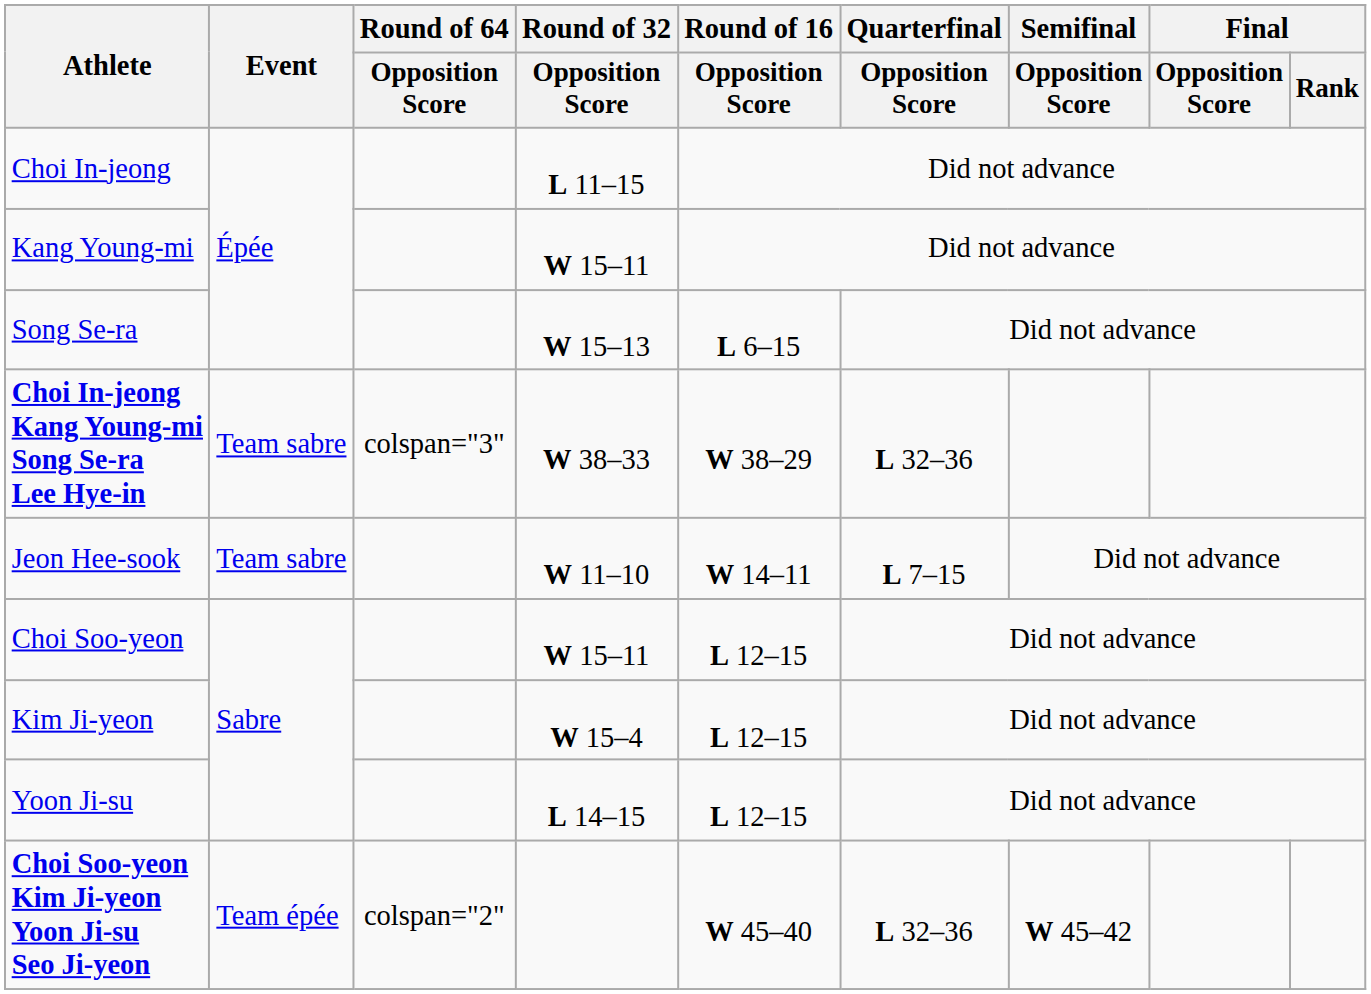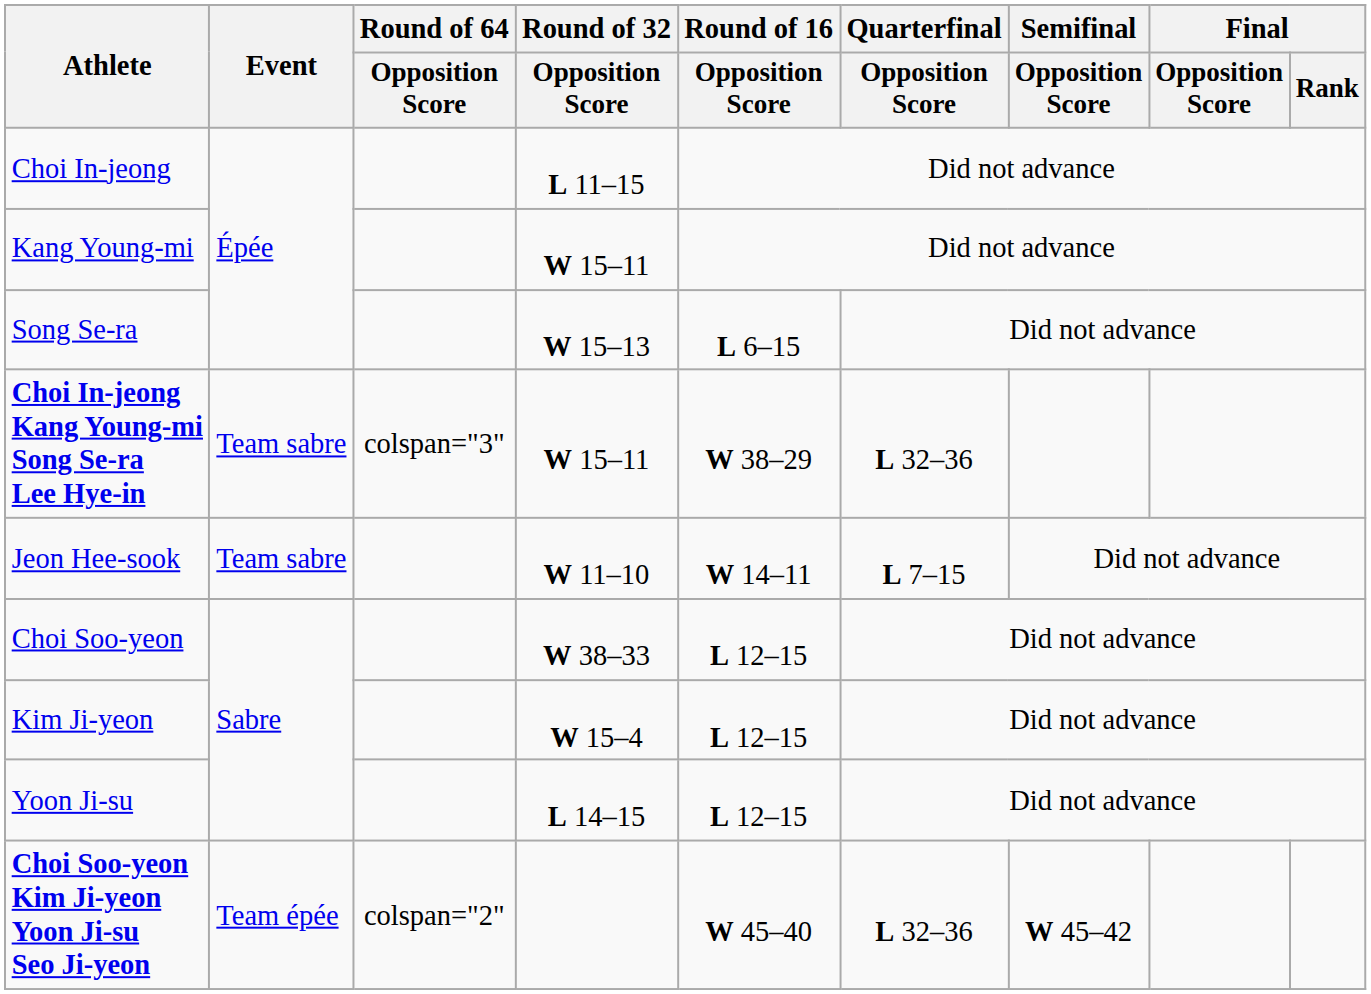(596, 460) W 38–33 -> (596, 460) W 15–11
(596, 656) W 15–11 -> (596, 656) W 38–33
